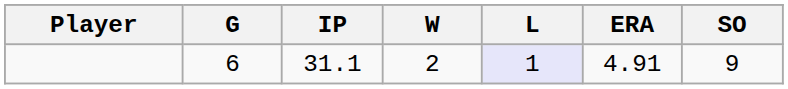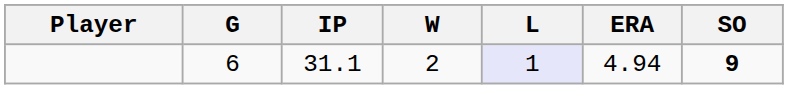(632, 64) 4.91 -> (632, 64) 4.94
(732, 64) normal -> (732, 64) bold
